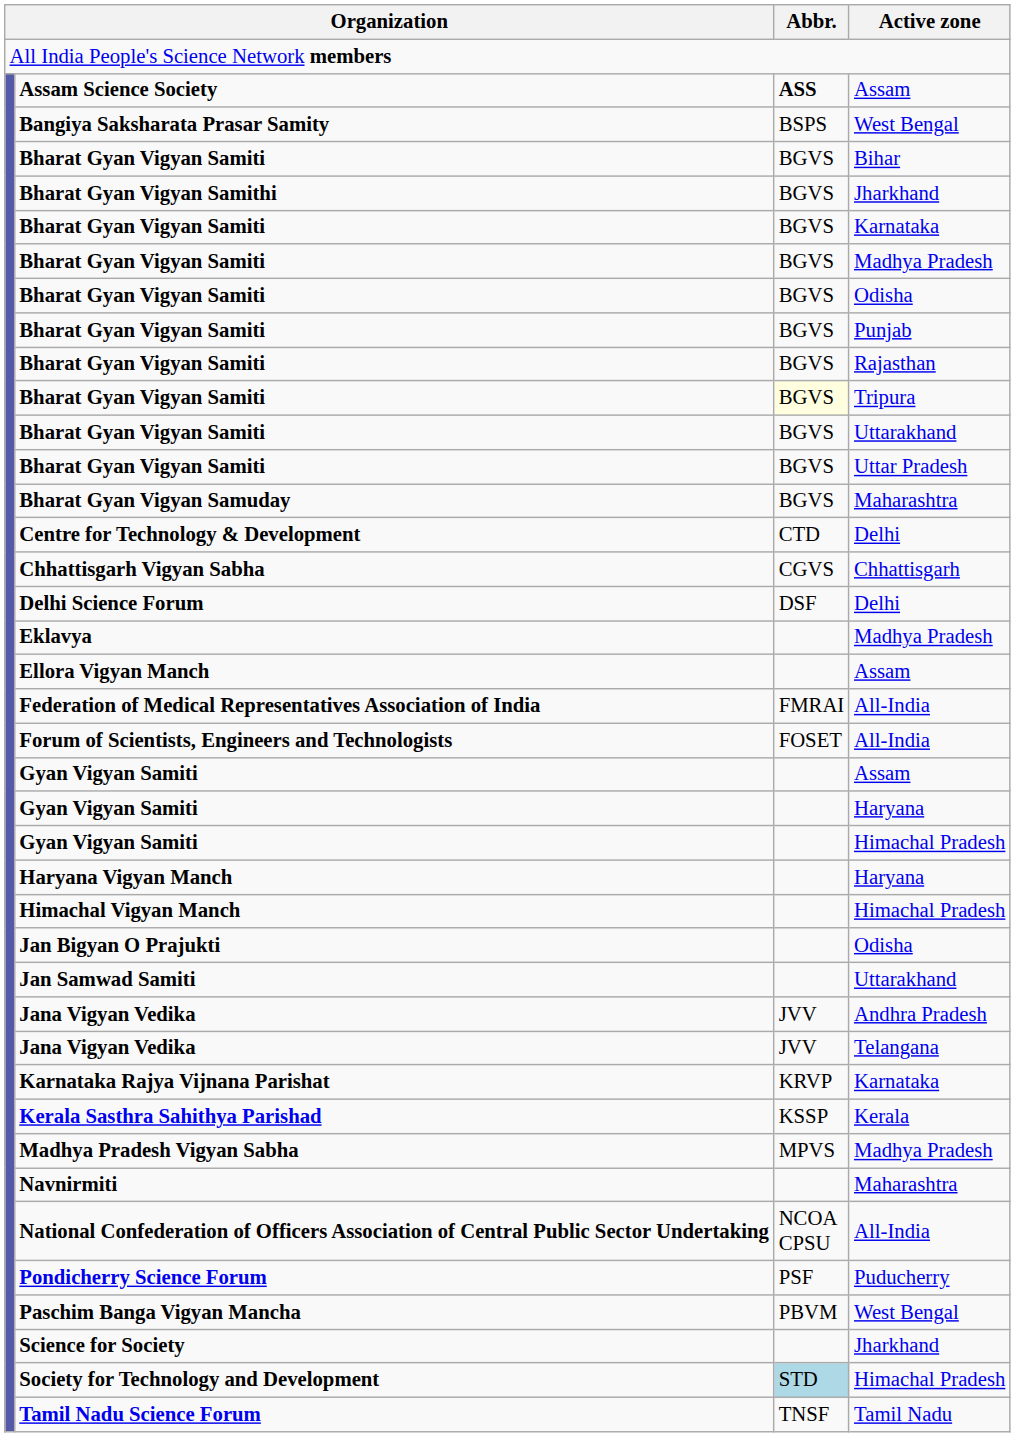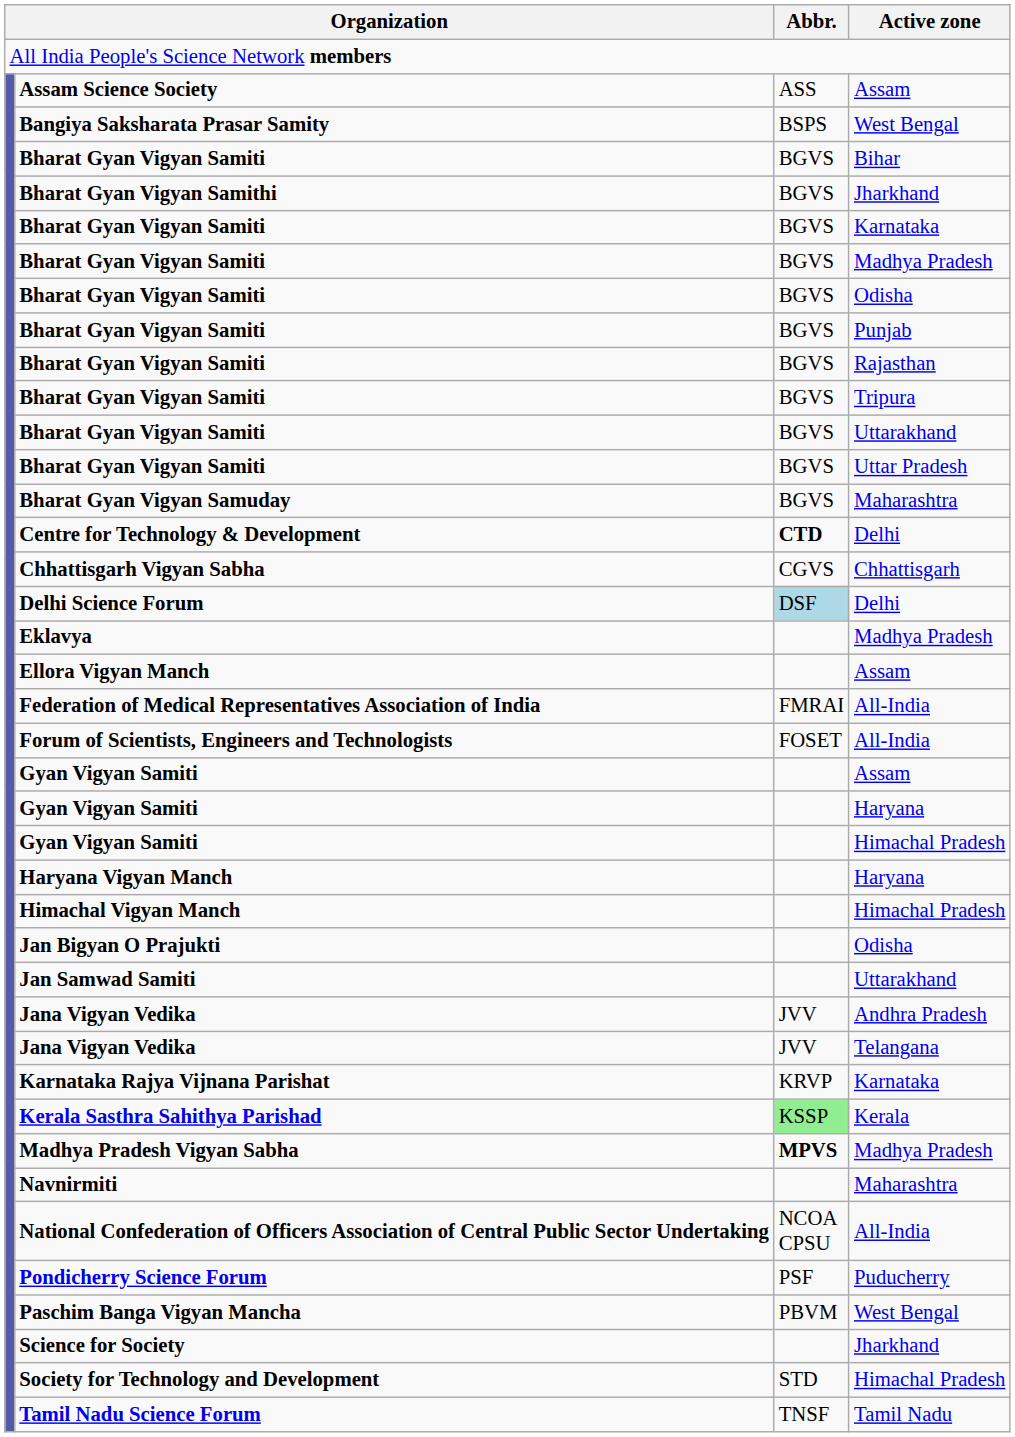(798, 90) bold -> (798, 90) normal
(806, 398) lightyellow background -> (806, 398) no background
(799, 534) normal -> (801, 534) bold
(798, 603) no background -> (798, 603) lightblue background
(803, 1116) no background -> (803, 1116) lightgreen background
(807, 1150) normal -> (808, 1150) bold
(798, 1380) lightblue background -> (798, 1380) no background
